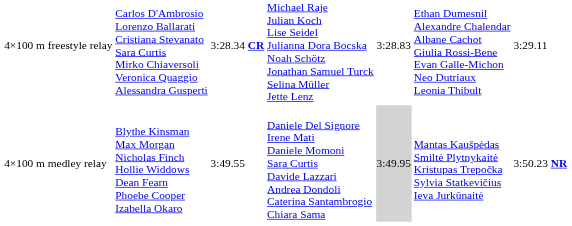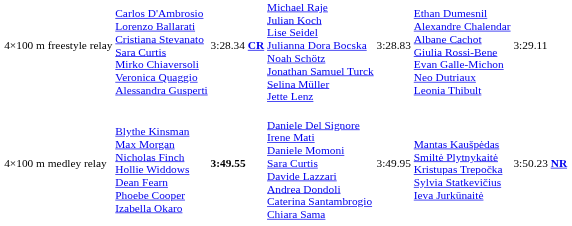(228, 163) normal -> (228, 163) bold
(394, 163) lightgrey background -> (394, 163) no background
